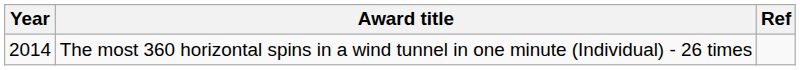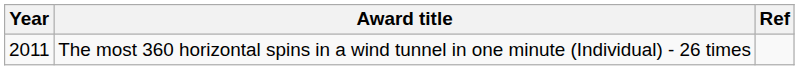(30, 49) 2014 -> (29, 49) 2011
